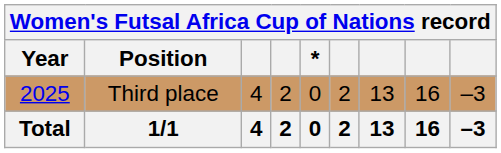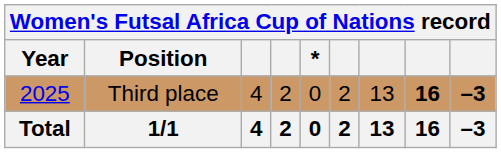(427, 93) normal -> (427, 93) bold
(473, 93) normal -> (473, 93) bold
